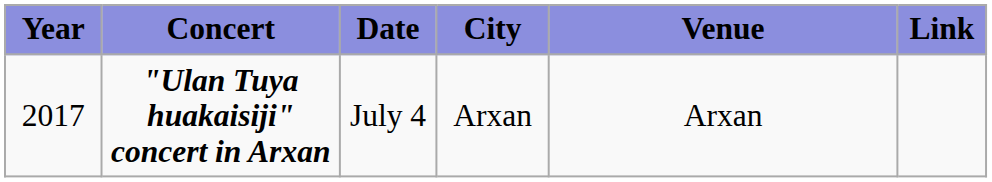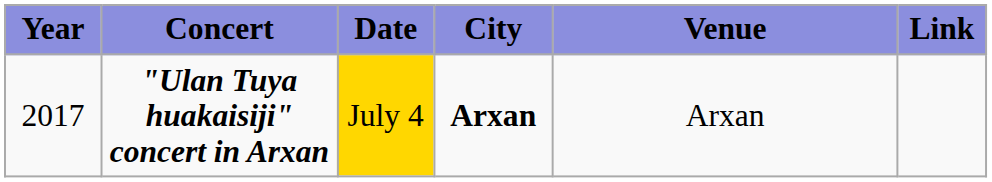(388, 114) no background -> (386, 114) gold background
(493, 114) normal -> (493, 114) bold
